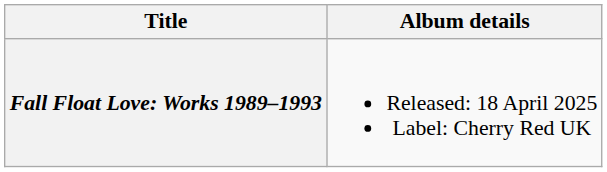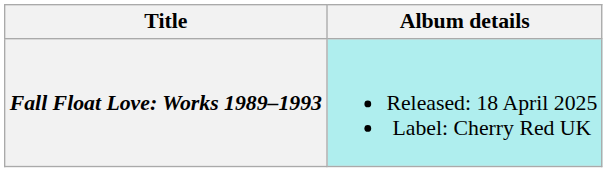(465, 115) no background -> (465, 115) paleturquoise background
